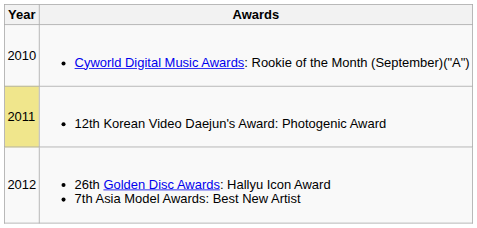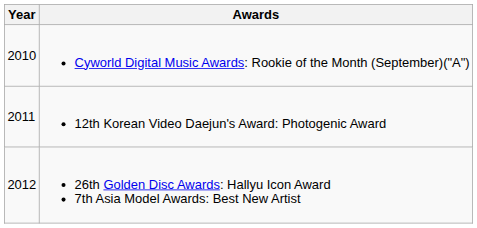(21, 116) khaki background -> (21, 116) no background
